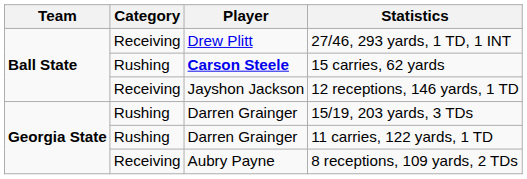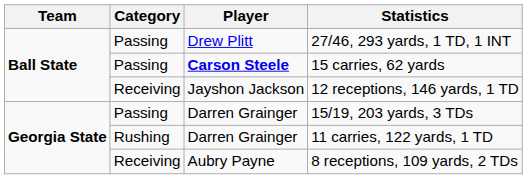(147, 40) Receiving -> (141, 40) Passing
(142, 64) Rushing -> (141, 64) Passing
(142, 113) Rushing -> (141, 113) Passing
